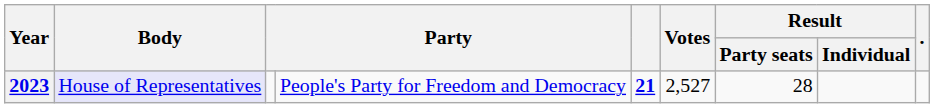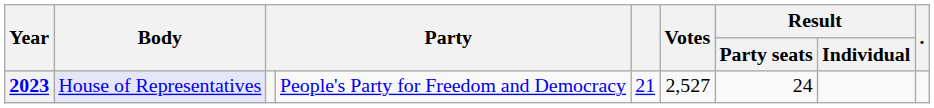(645, 86) bold -> (645, 86) normal
(803, 86) 28 -> (803, 86) 24
